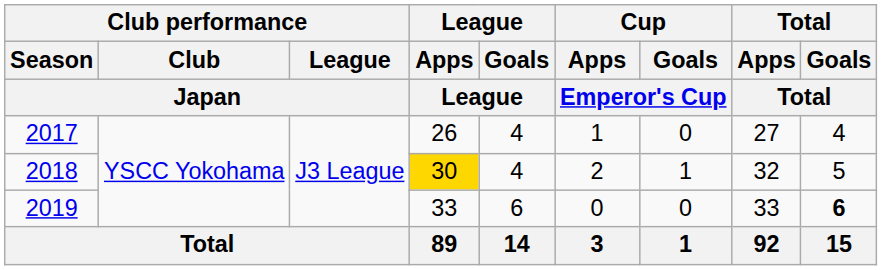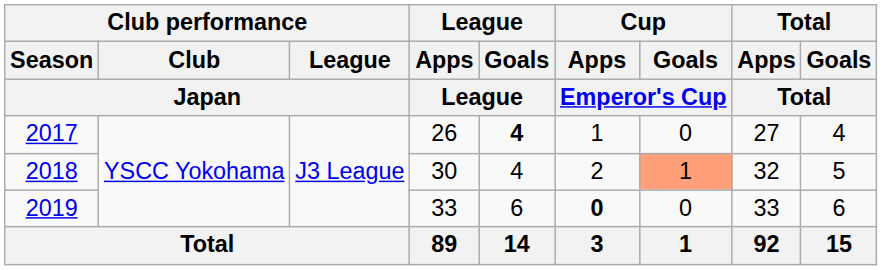(517, 134) normal -> (517, 134) bold
(444, 171) gold background -> (444, 171) no background
(686, 171) no background -> (686, 171) lightsalmon background
(597, 208) normal -> (597, 208) bold
(839, 208) bold -> (839, 208) normal
